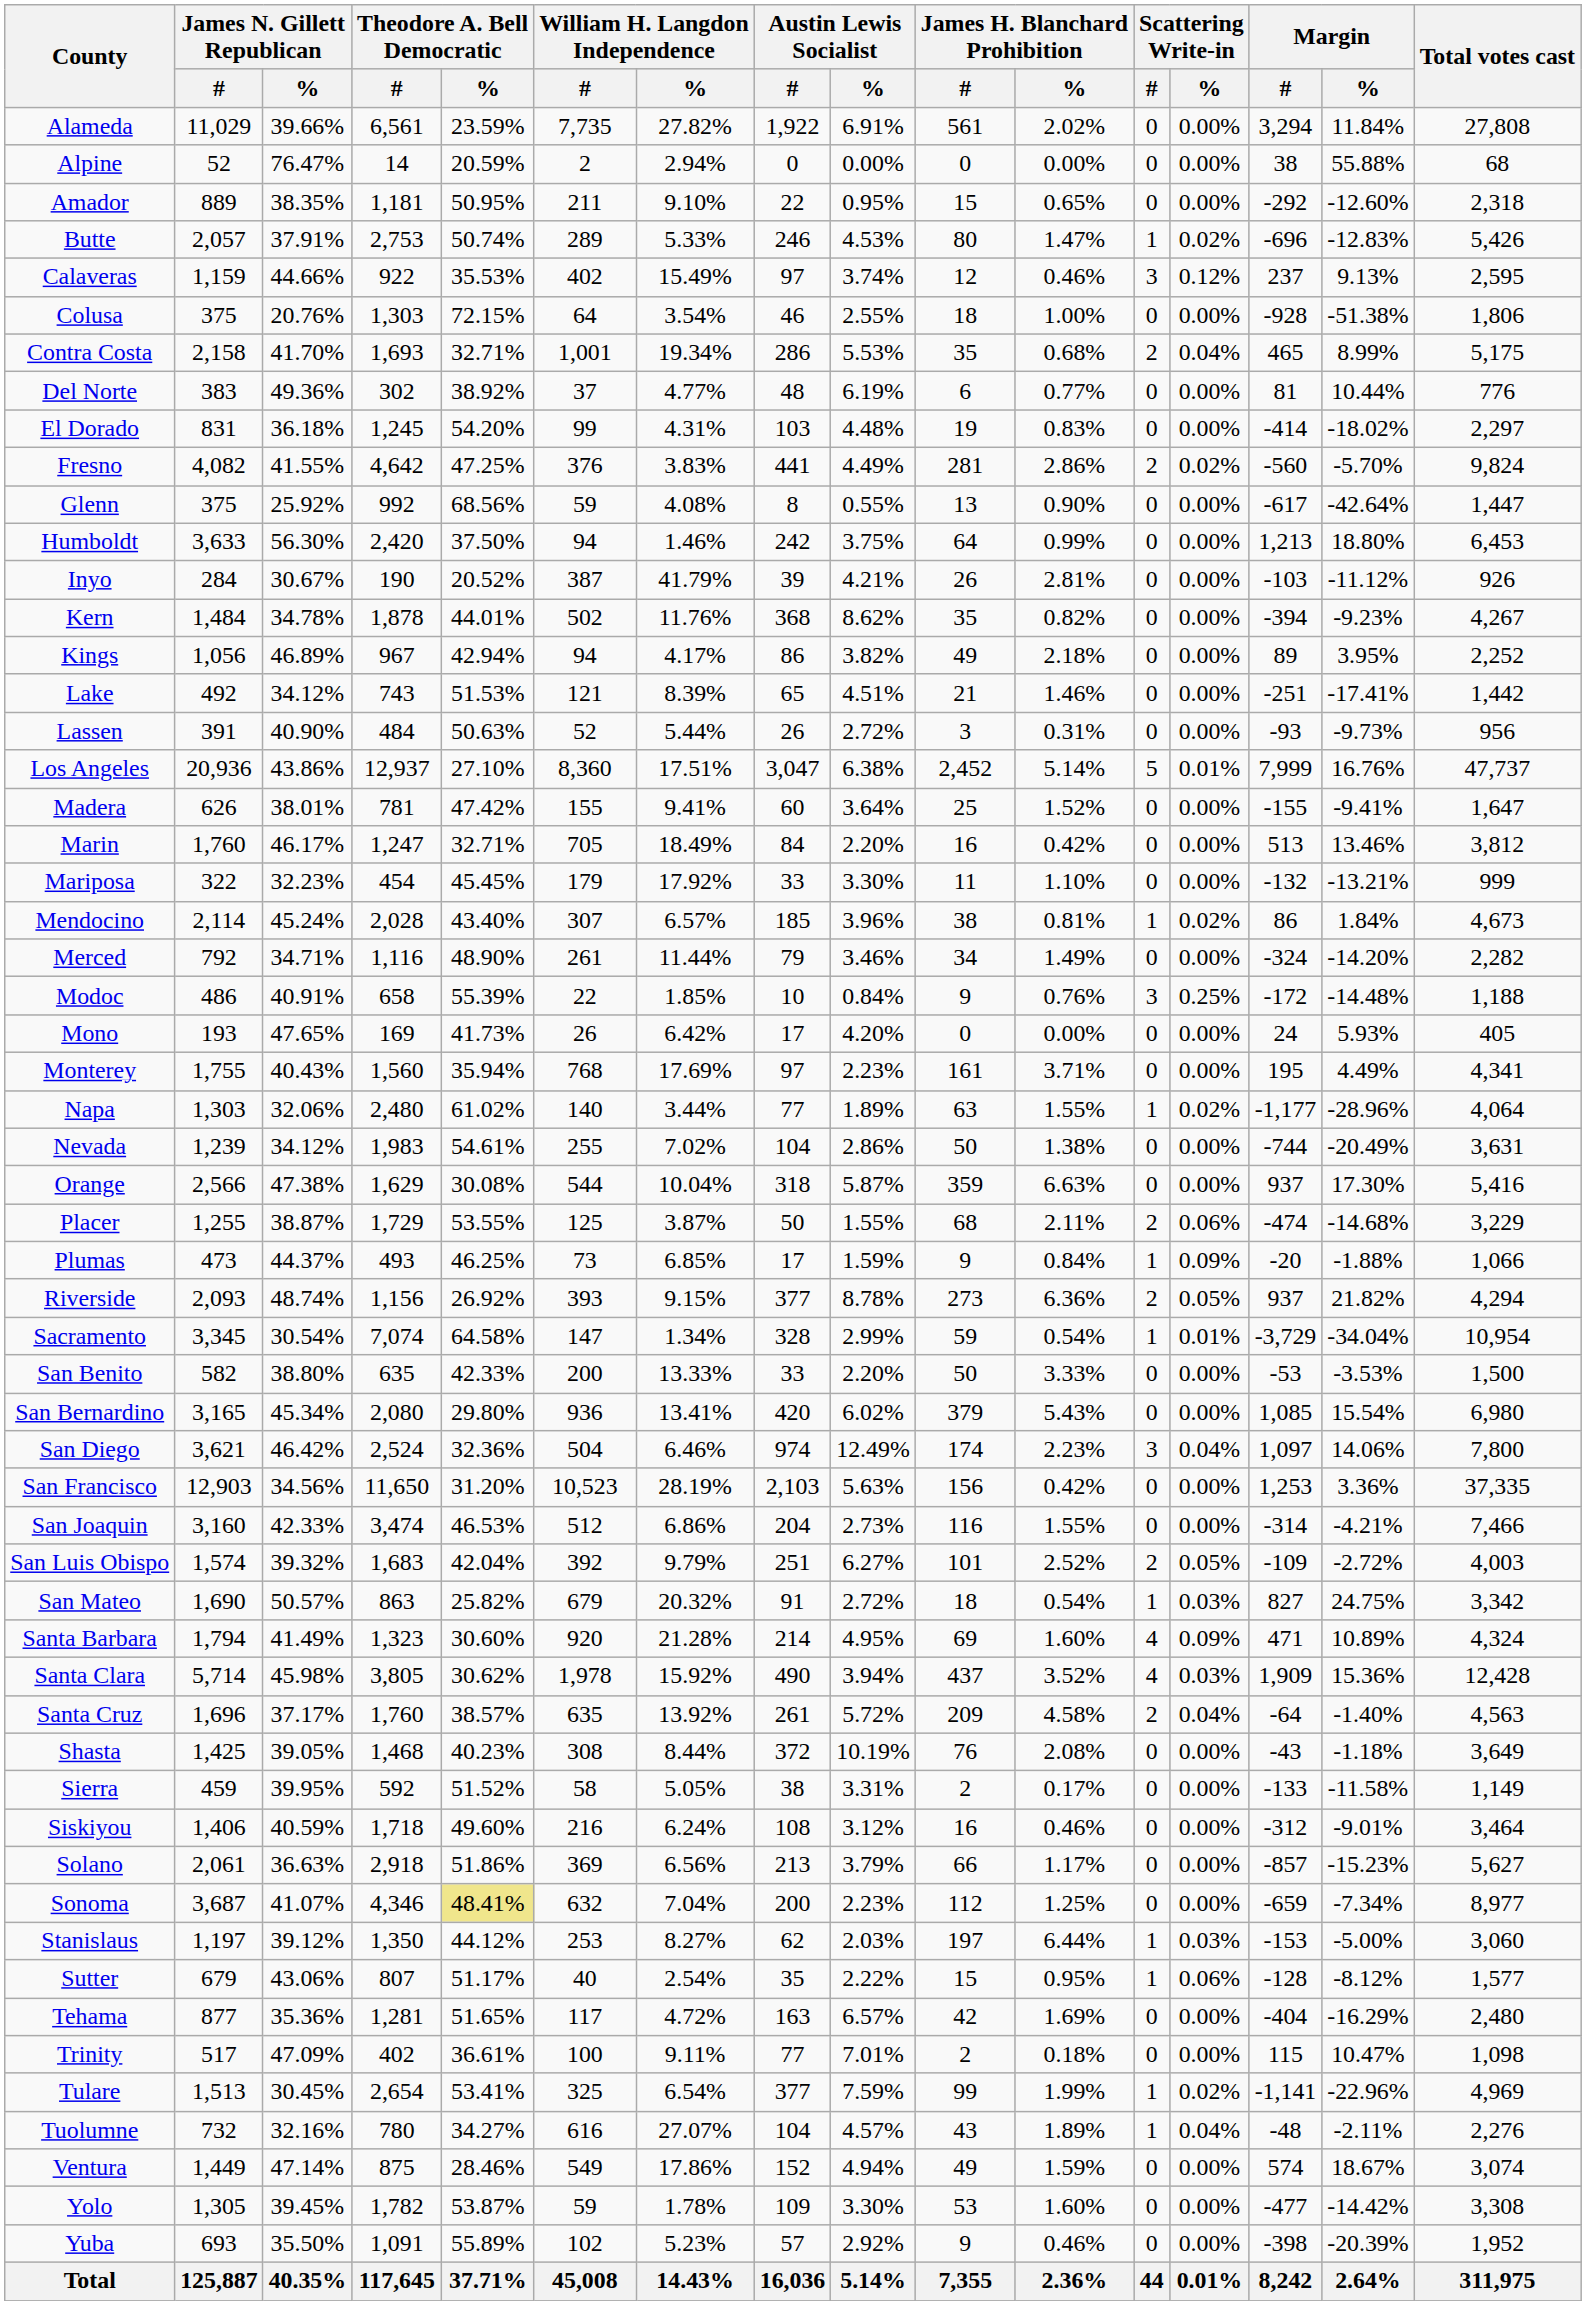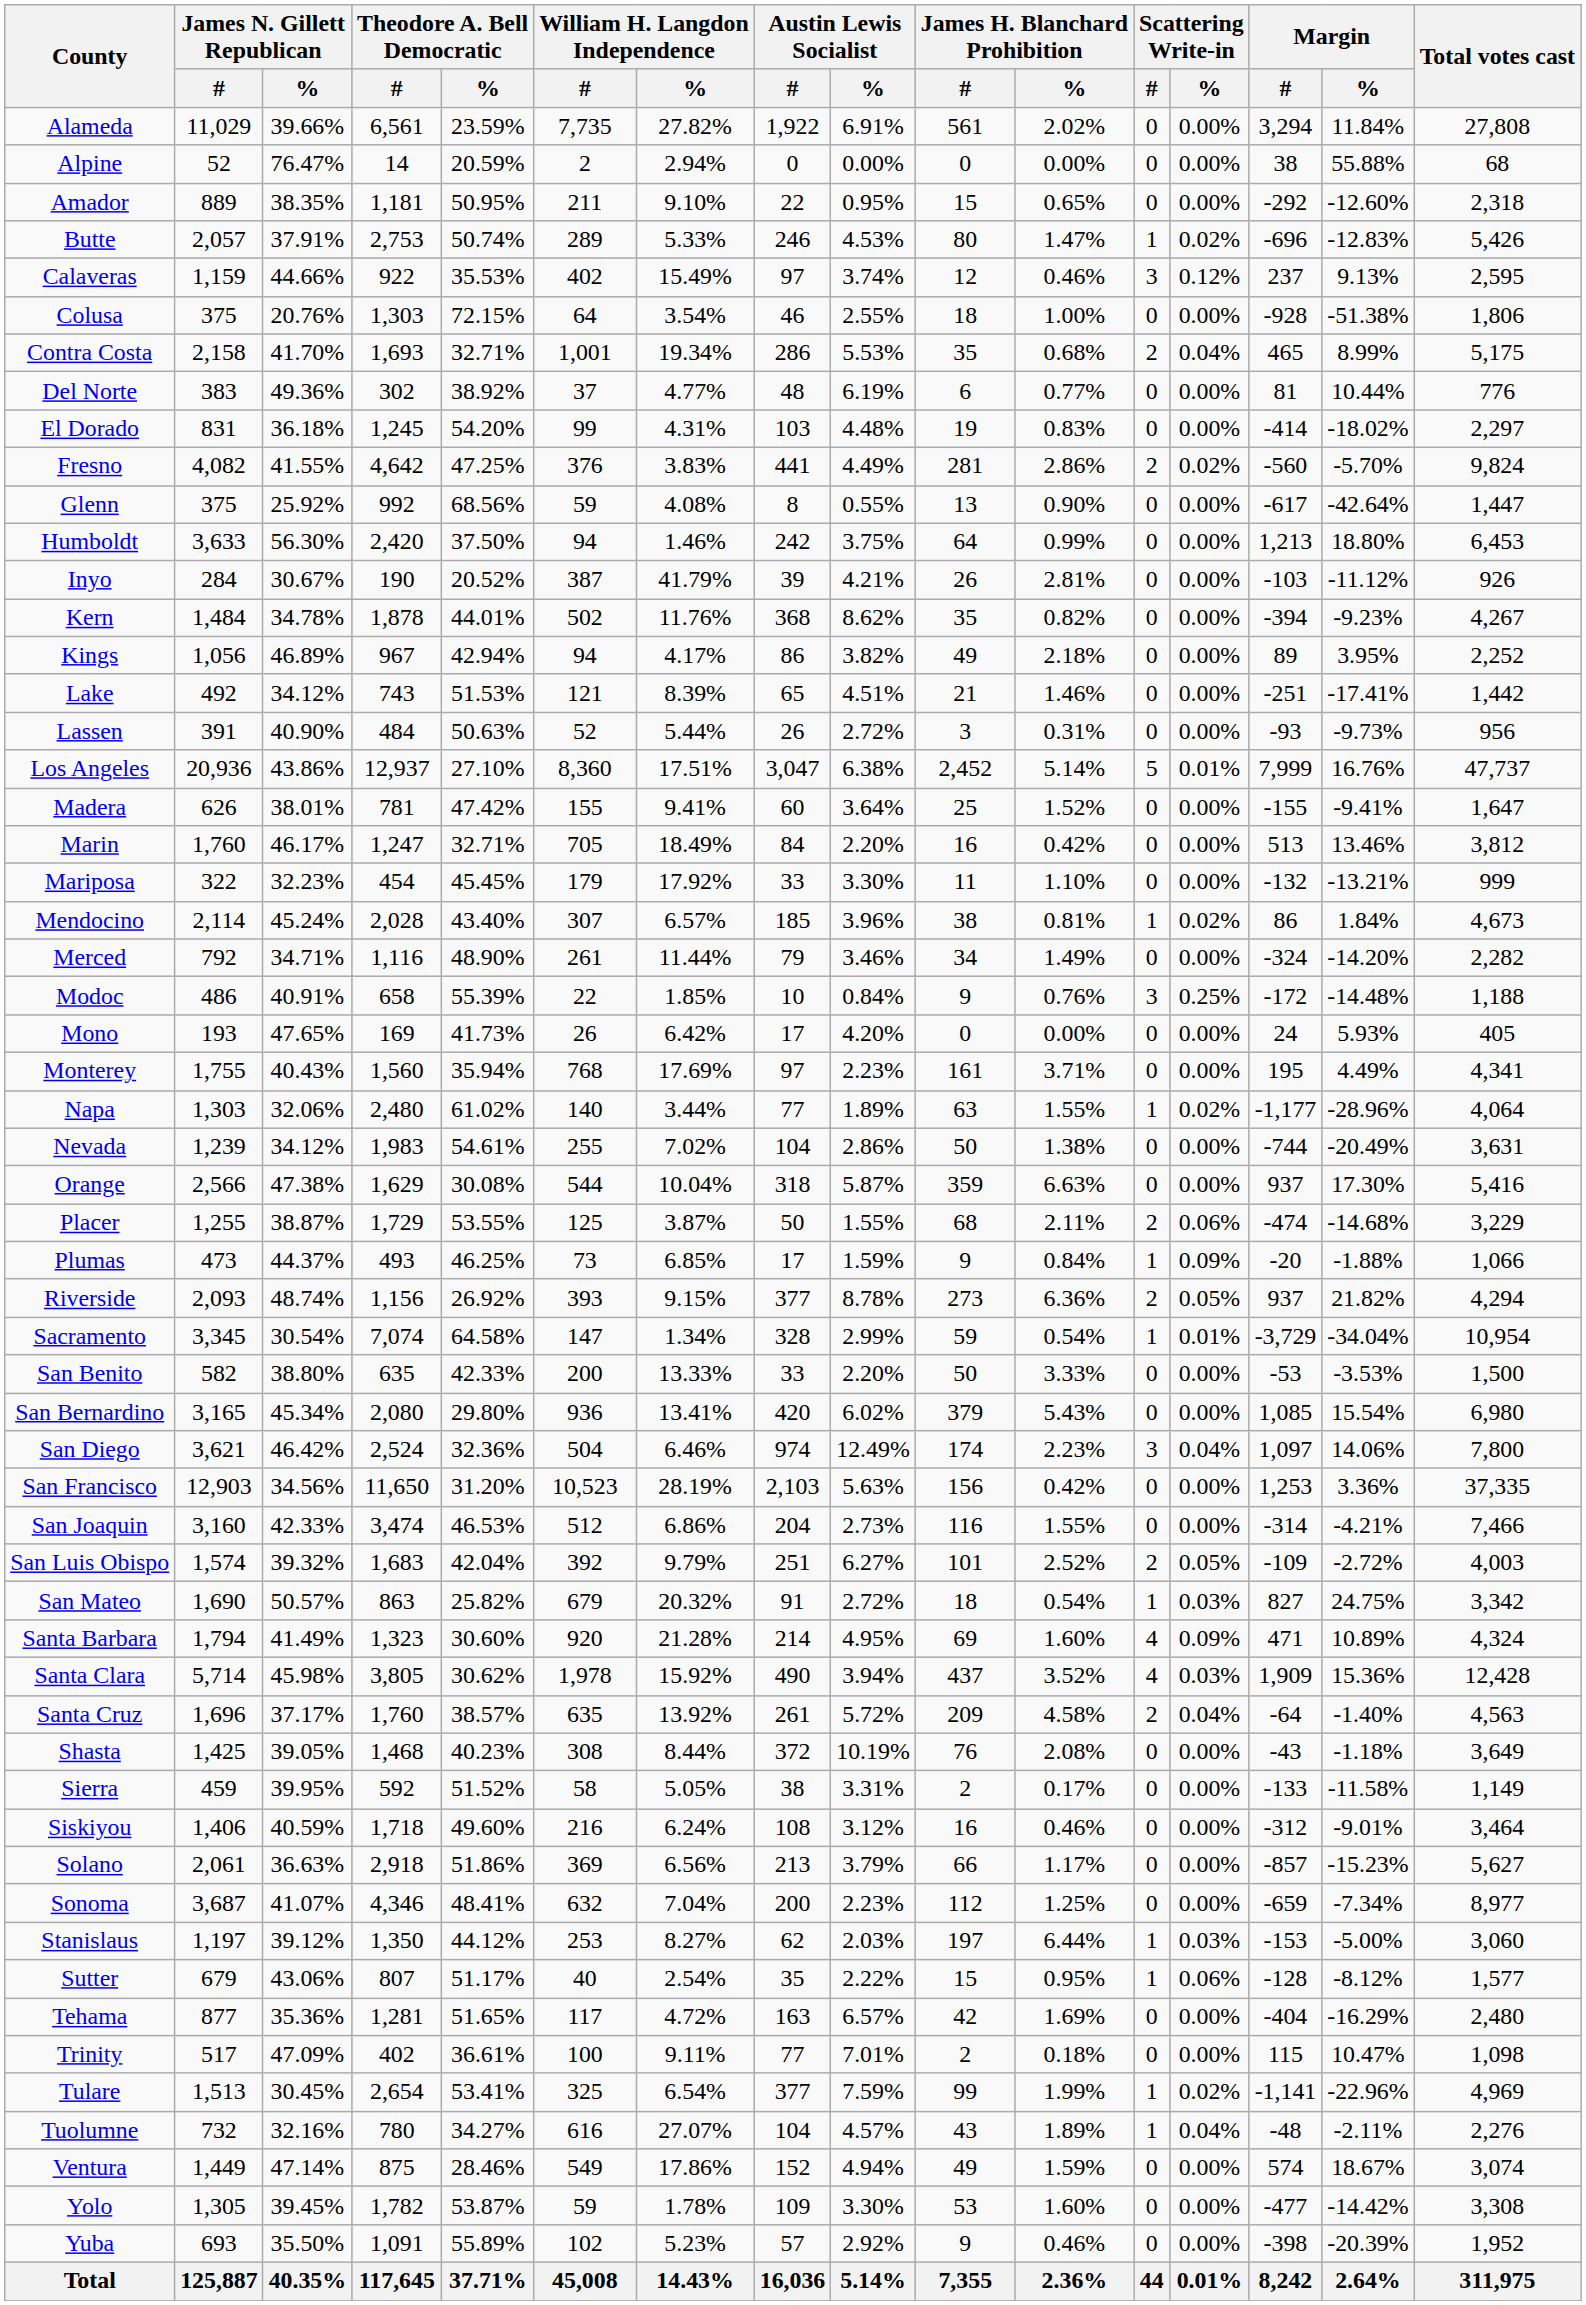(488, 1902) khaki background -> (488, 1902) no background
